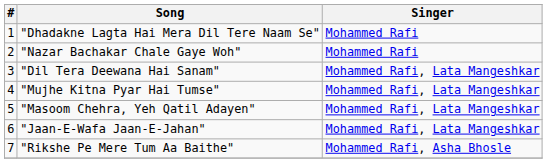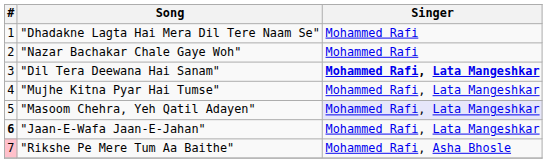(433, 72) normal -> (433, 72) bold
(433, 110) no background -> (433, 110) lavender background
(11, 129) normal -> (11, 129) bold
(11, 148) no background -> (11, 148) pink background
